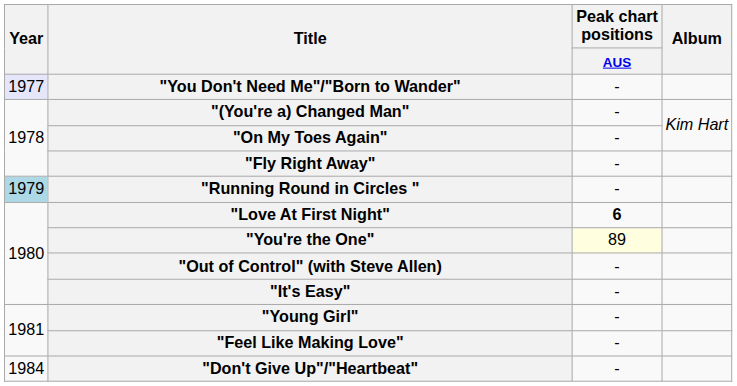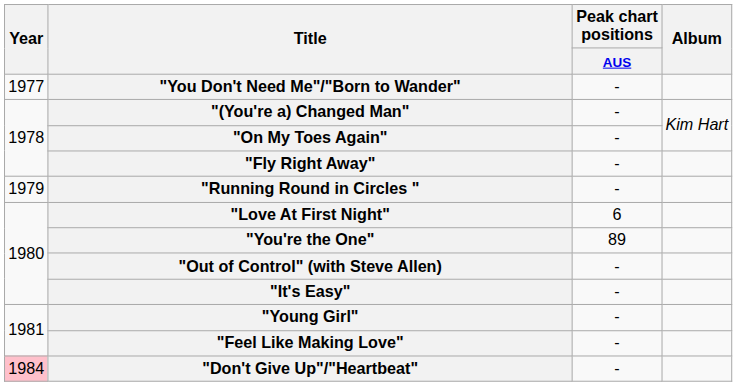(26, 86) lavender background -> (26, 86) no background
(26, 189) lightblue background -> (26, 189) no background
(617, 214) bold -> (617, 214) normal
(617, 240) lightyellow background -> (617, 240) no background
(26, 368) no background -> (26, 368) pink background
